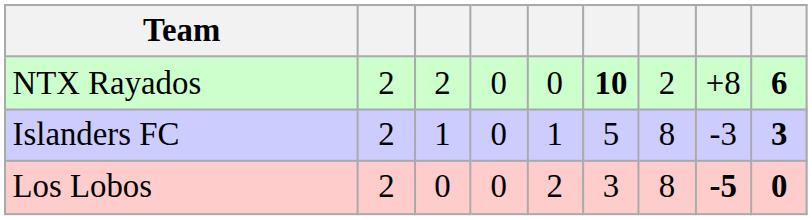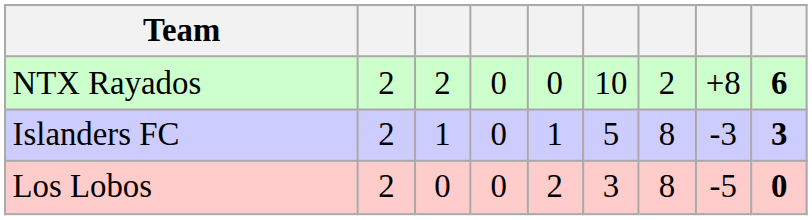(611, 82) bold -> (611, 82) normal
(723, 186) bold -> (723, 186) normal
